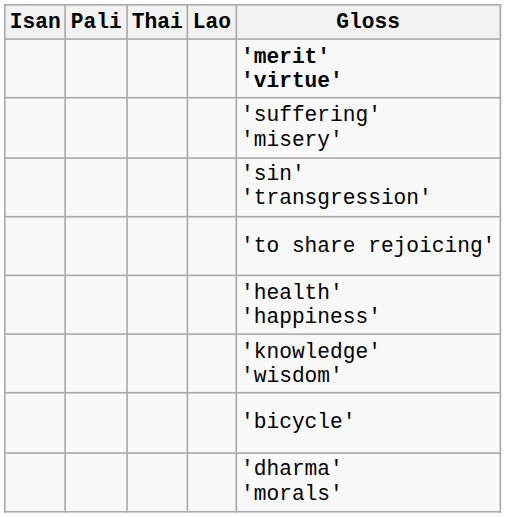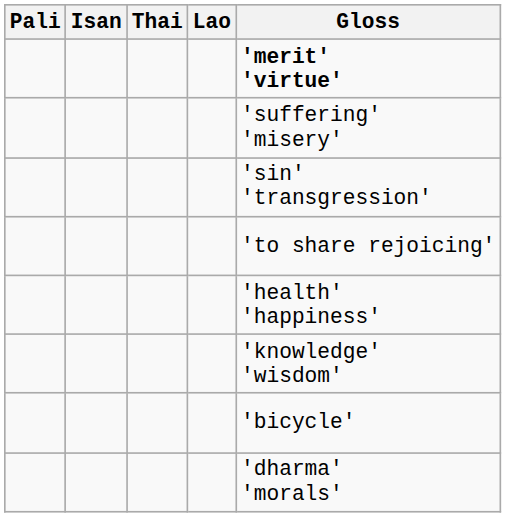columns swapped: (96, 22) <-> (35, 22)
